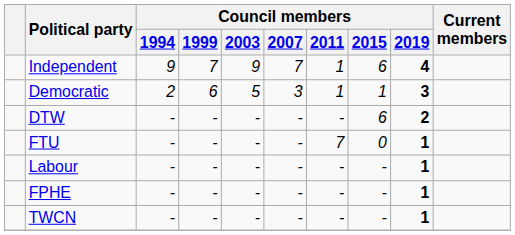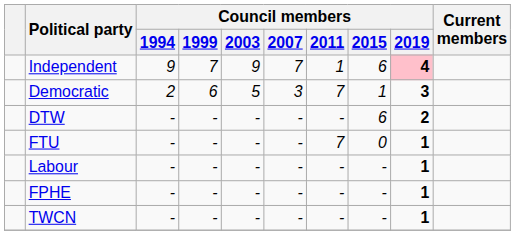(425, 67) no background -> (425, 67) pink background
(340, 92) 1 -> (340, 92) 7
